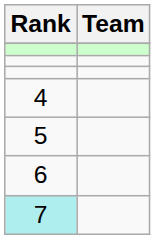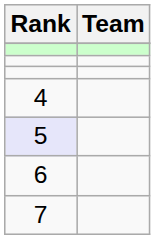(41, 136) no background -> (41, 136) lavender background
(41, 214) paleturquoise background -> (41, 214) no background
